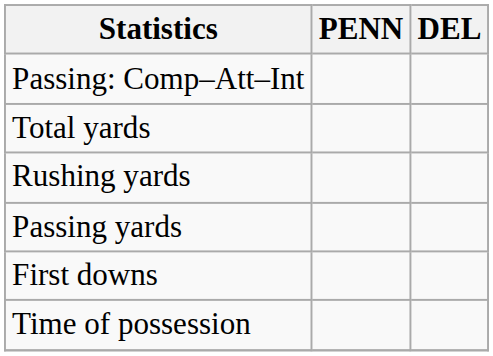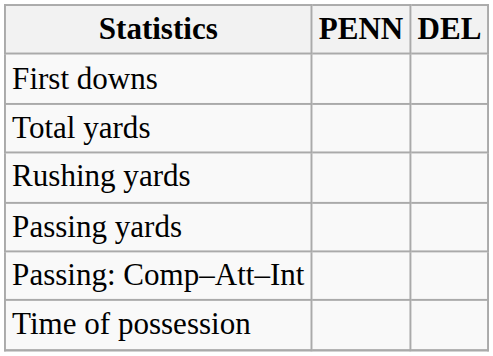rows swapped: (85, 275) <-> (158, 78)
